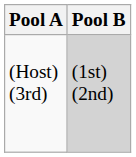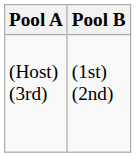(93, 82) lightgrey background -> (93, 82) no background
